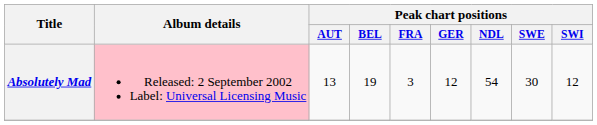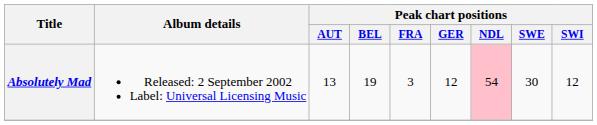(202, 89) pink background -> (202, 89) no background
(491, 82) no background -> (491, 82) pink background
